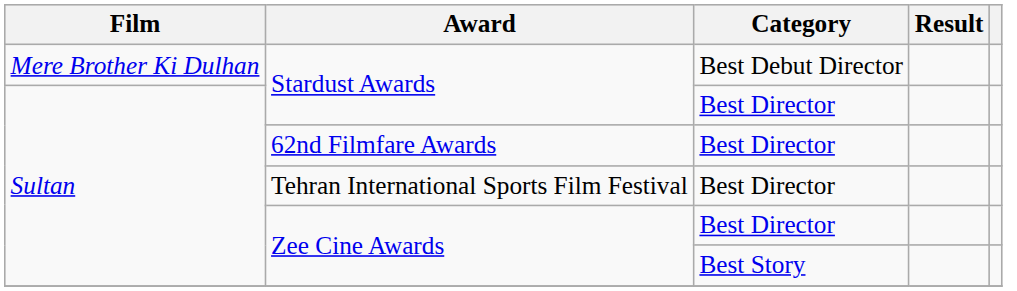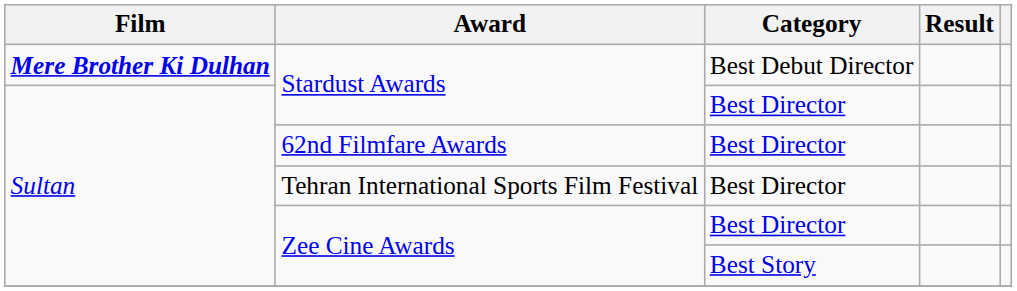(135, 64) normal -> (140, 64) bold
